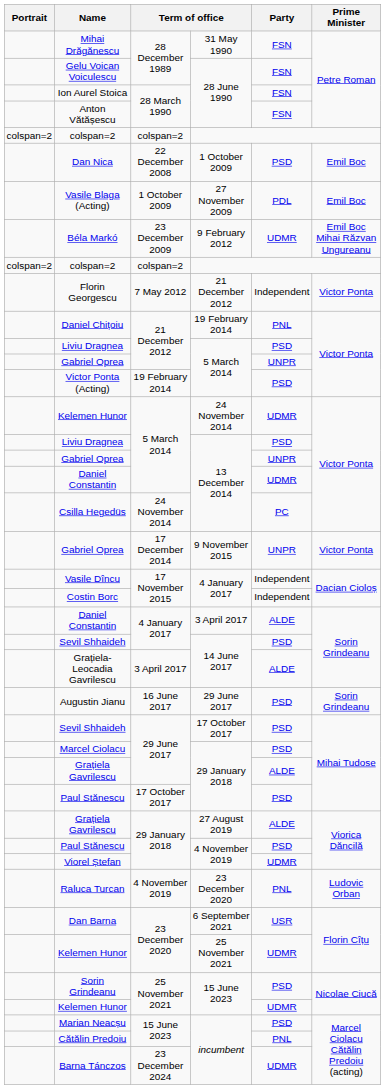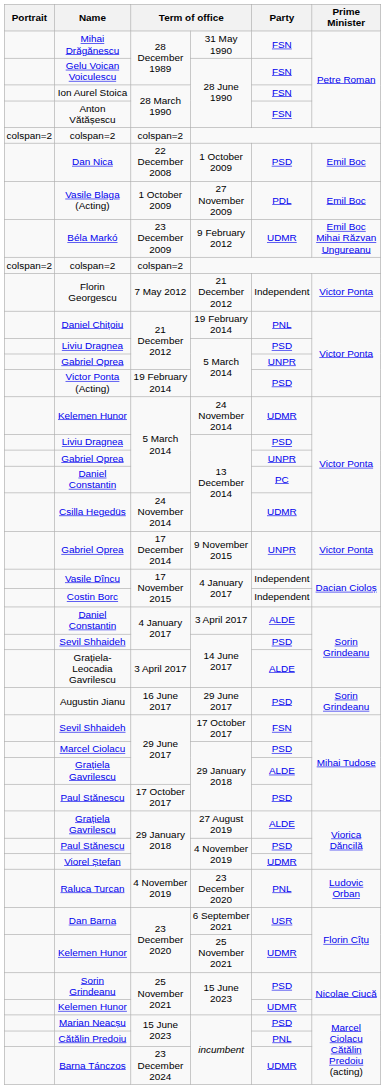(282, 479) UDMR -> (282, 479) PC
(282, 512) PC -> (282, 512) UDMR
(282, 728) PSD -> (282, 728) FSN
